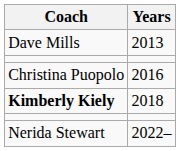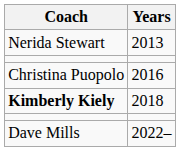(44, 42) Dave Mills -> (56, 42) Nerida Stewart
(56, 133) Nerida Stewart -> (44, 133) Dave Mills
